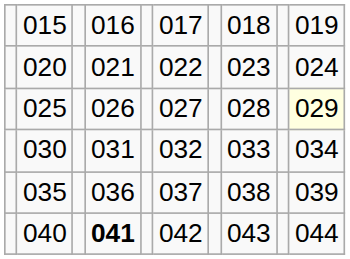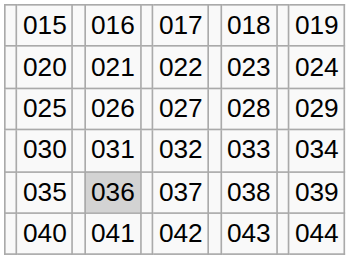(317, 108) lightyellow background -> (317, 108) no background
(113, 191) no background -> (113, 191) lightgrey background
(113, 233) bold -> (113, 233) normal
